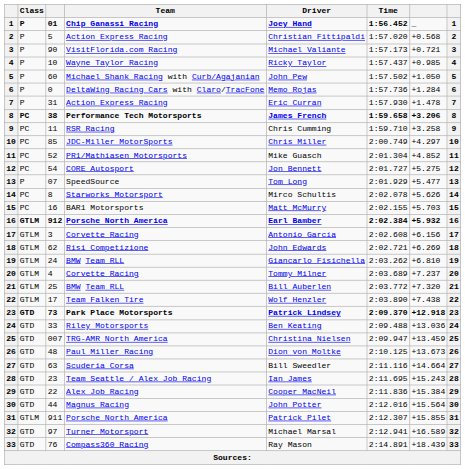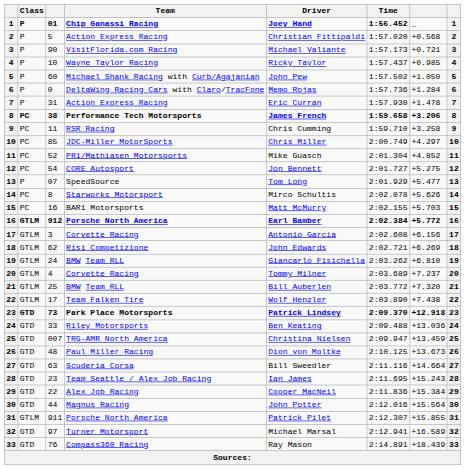(426, 221) +5.932 -> (426, 221) +5.772
